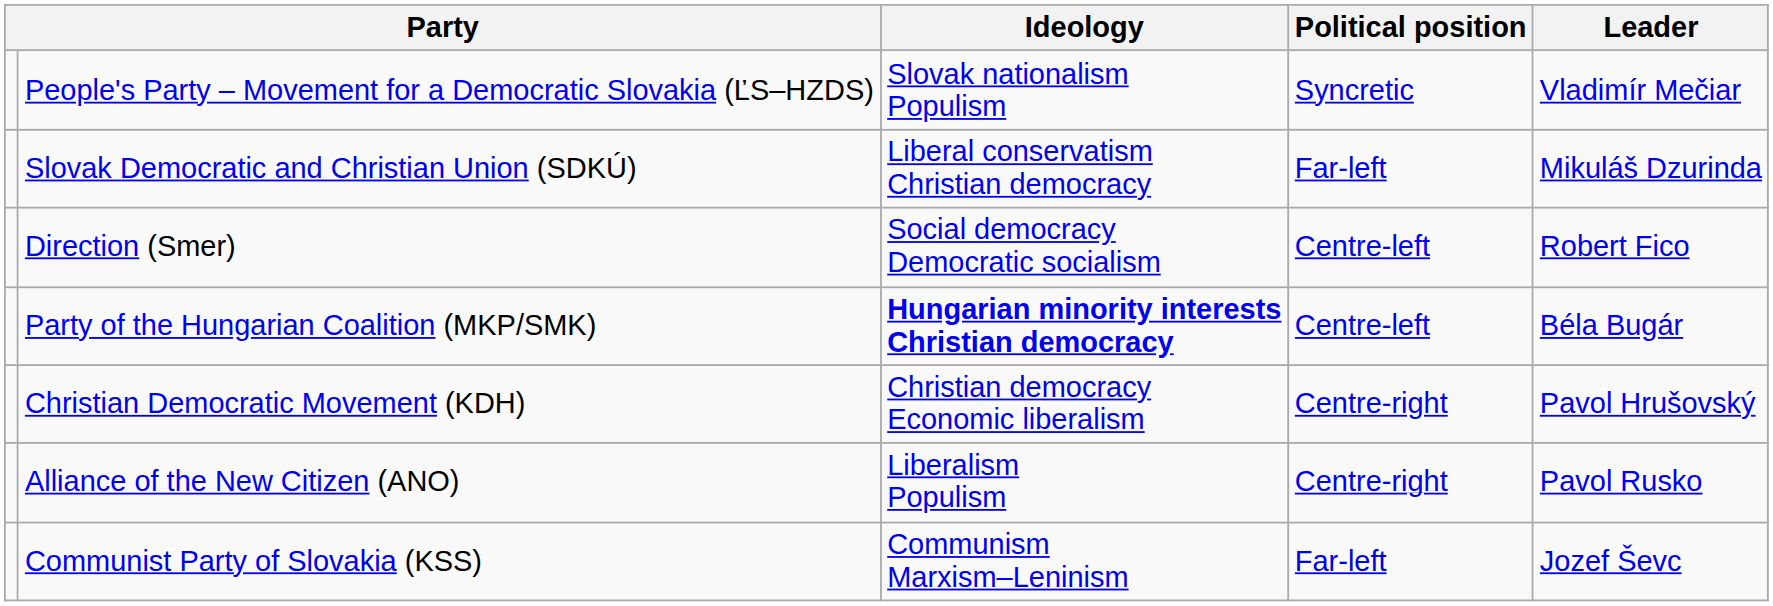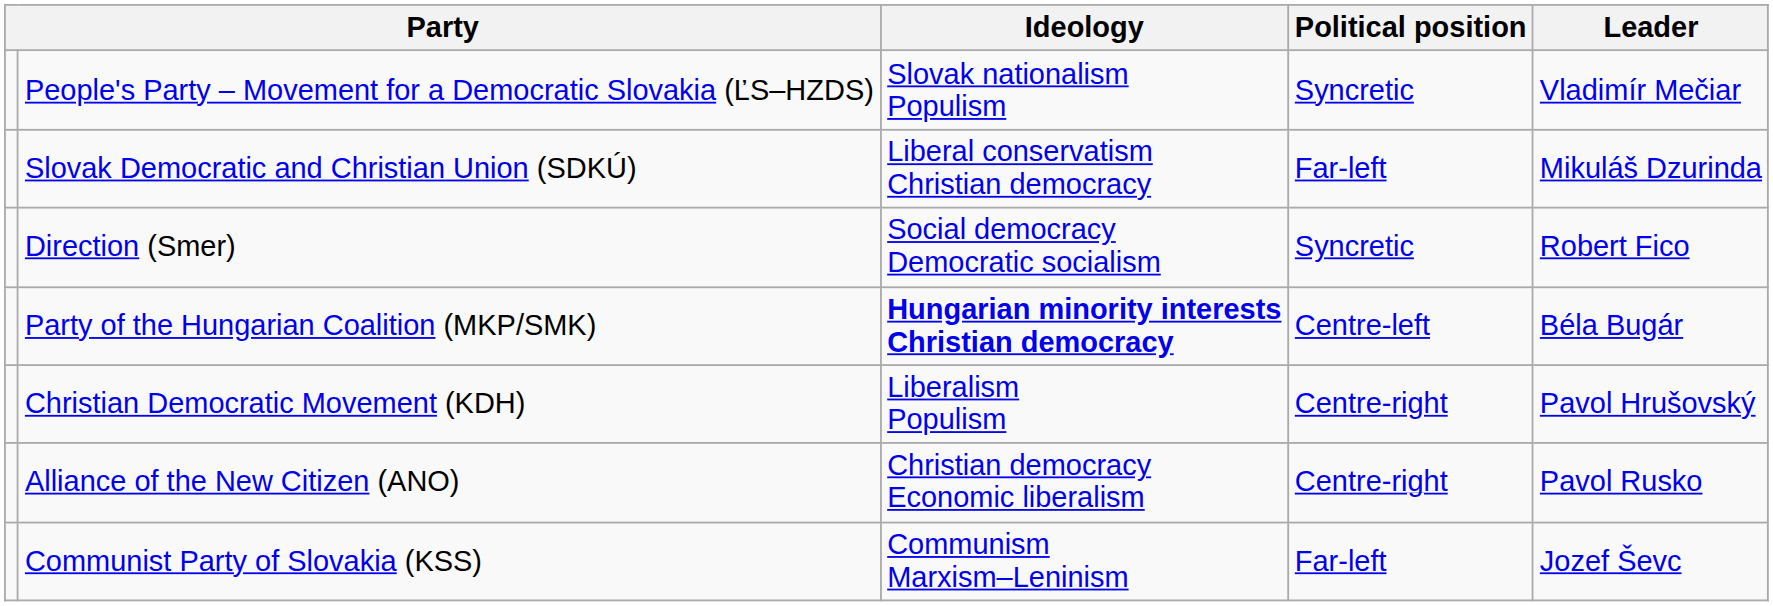(1362, 246) Centre-left -> (1354, 246) Syncretic
(1019, 403) Christian democracy Economic liberalism -> (953, 403) Liberalism Populism
(953, 482) Liberalism Populism -> (1019, 482) Christian democracy Economic liberalism
